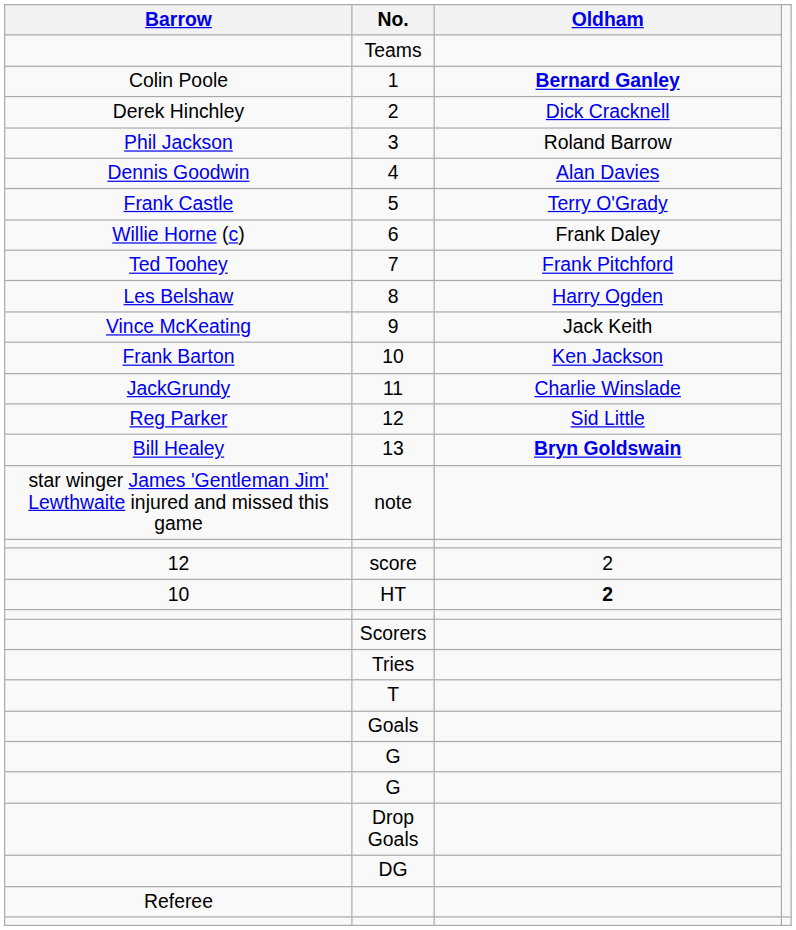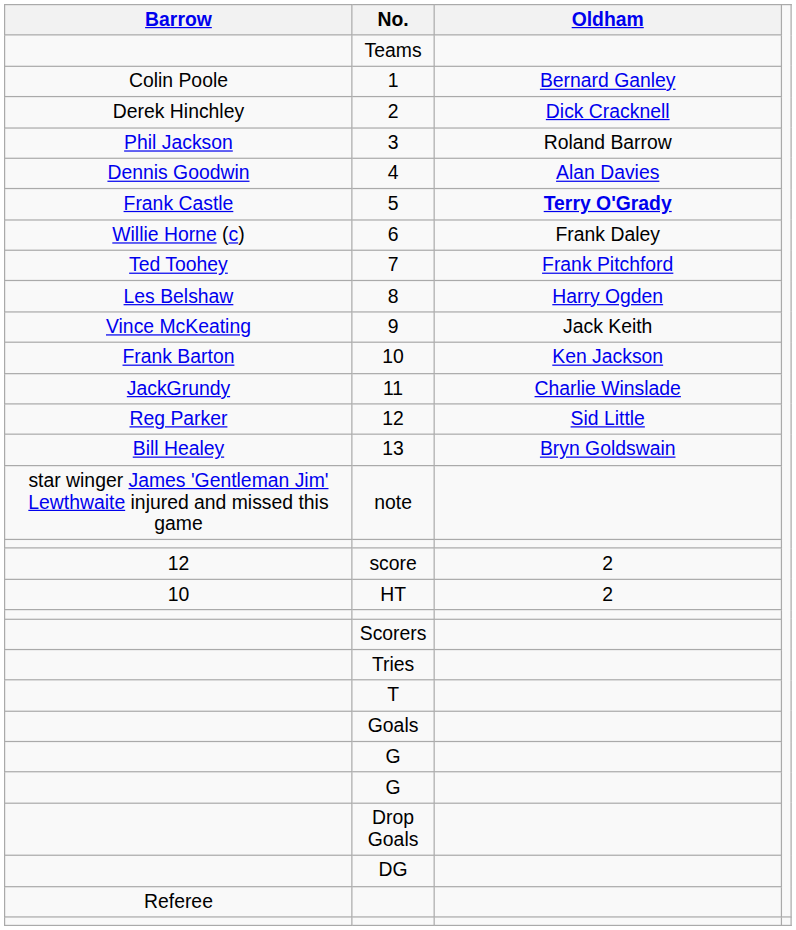(608, 81) bold -> (608, 81) normal
(608, 204) normal -> (608, 204) bold
(608, 449) bold -> (608, 449) normal
(608, 594) bold -> (608, 594) normal
